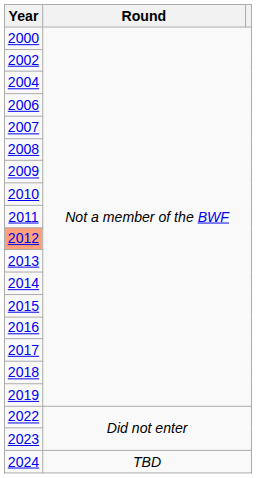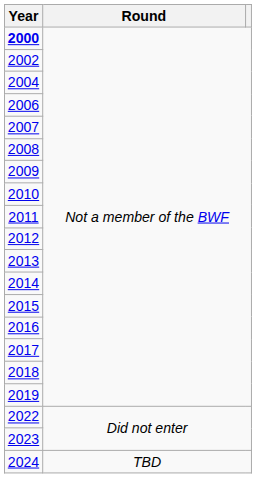(23, 38) normal -> (23, 38) bold
(23, 239) lightsalmon background -> (23, 239) no background
